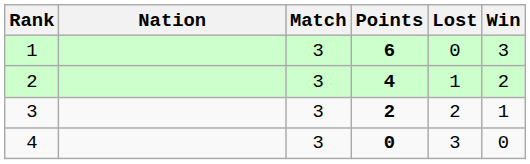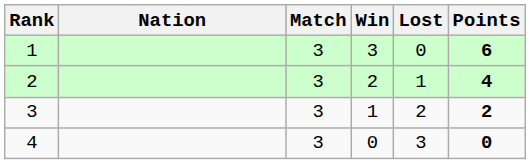columns swapped: (504, 20) <-> (389, 20)
